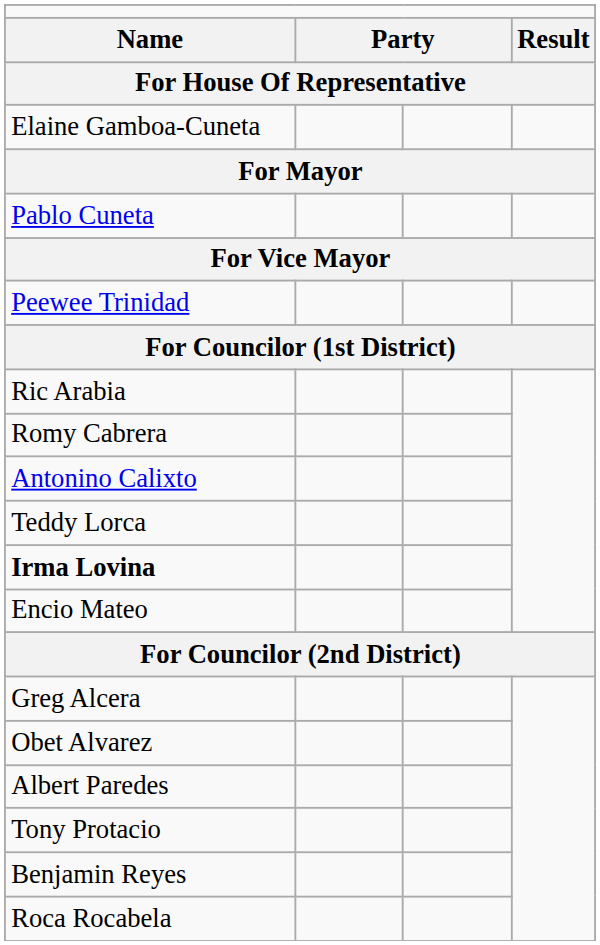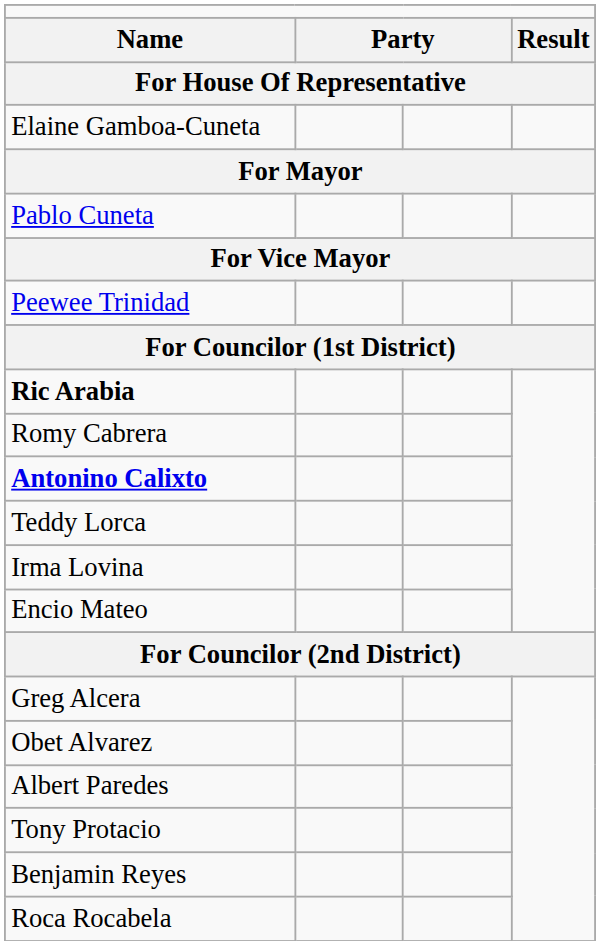(68, 390) normal -> (73, 390) bold
(104, 478) normal -> (109, 478) bold
(83, 566) bold -> (77, 566) normal
